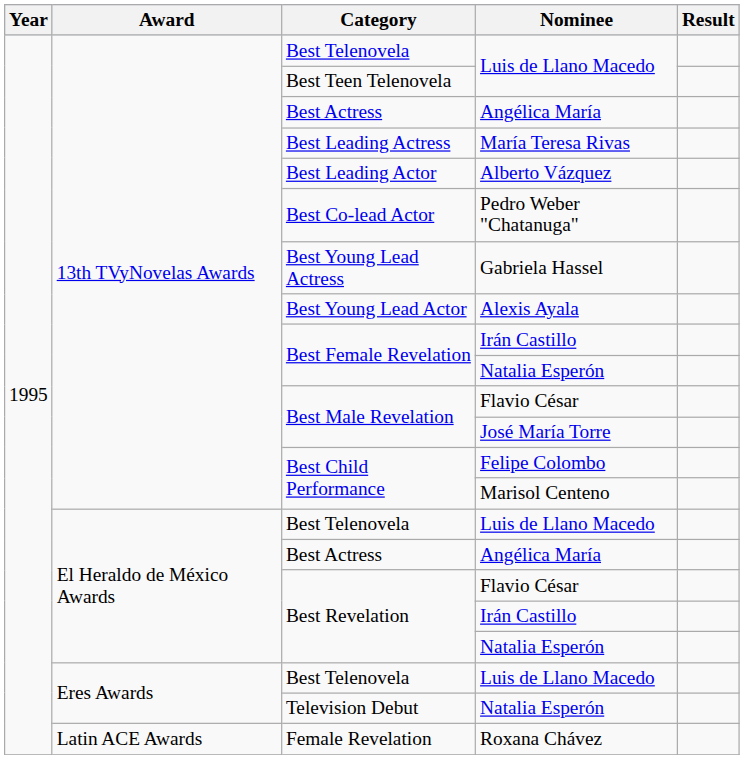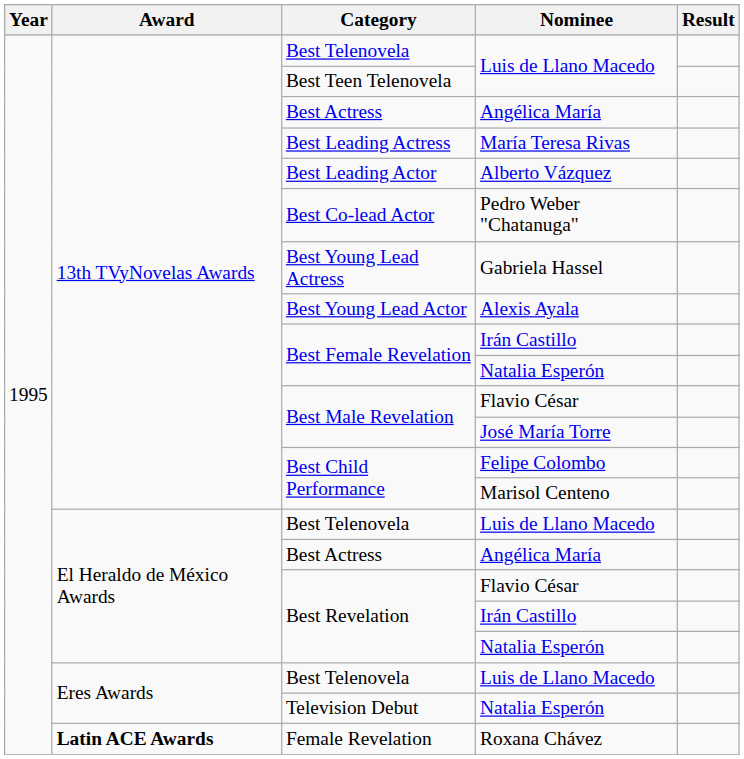(129, 738) normal -> (135, 738) bold
